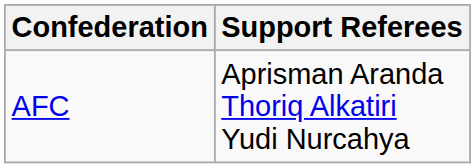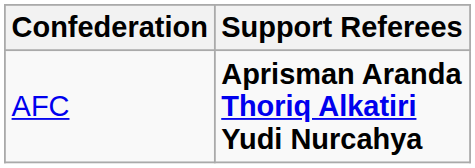(332, 105) normal -> (341, 105) bold
